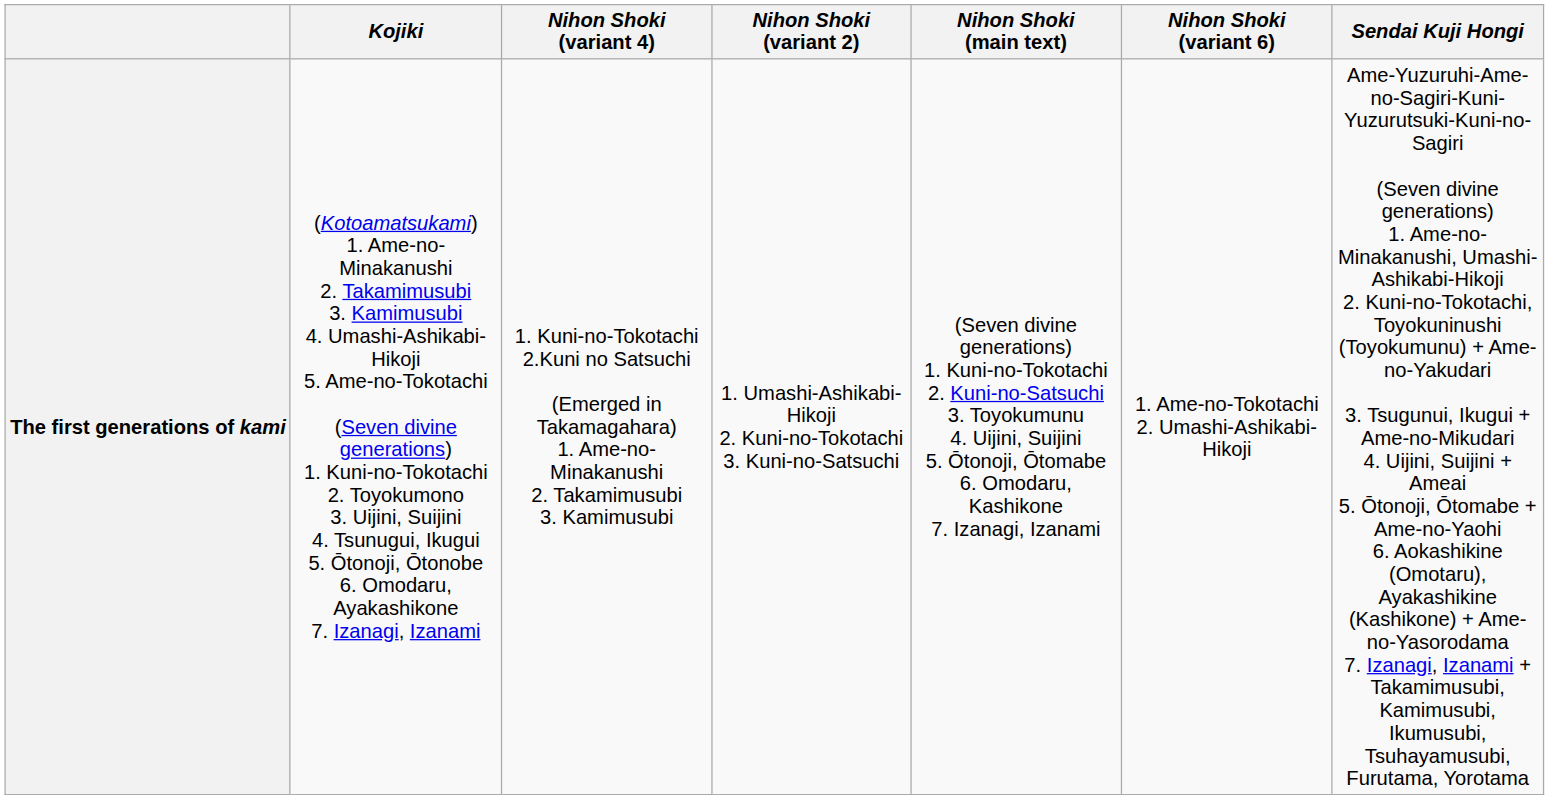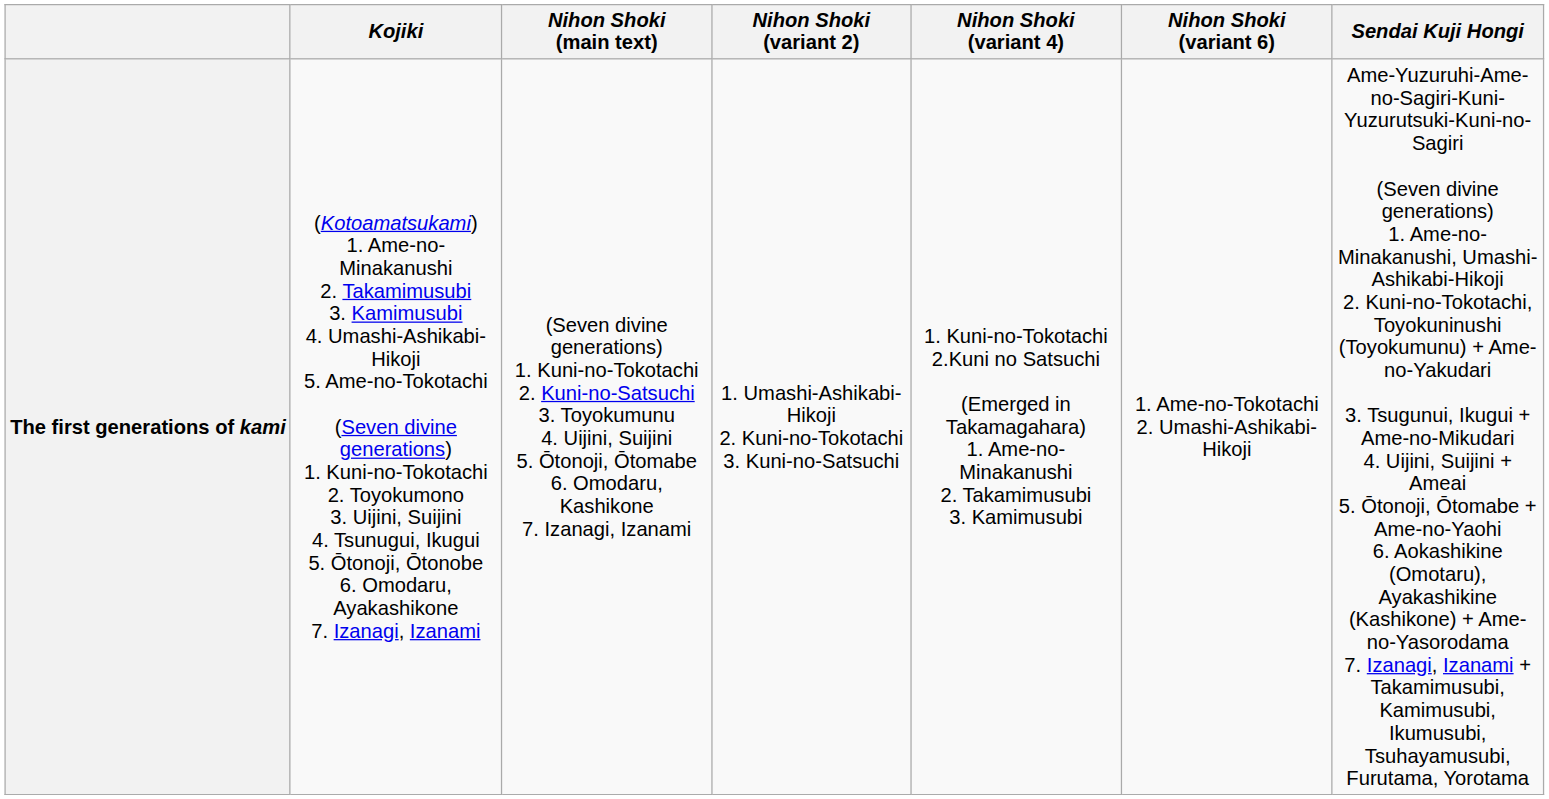columns swapped: (1016, 31) <-> (607, 31)
